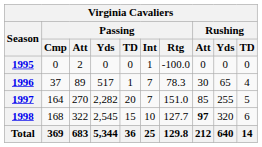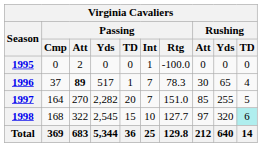(80, 82) normal -> (80, 82) bold
(203, 116) bold -> (203, 116) normal
(247, 116) no background -> (247, 116) paleturquoise background
